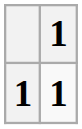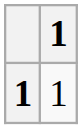(58, 92) bold -> (58, 92) normal
